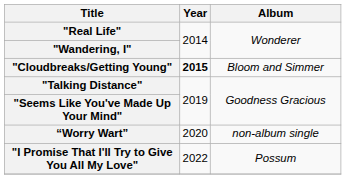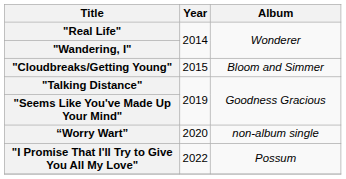(195, 67) bold -> (195, 67) normal
